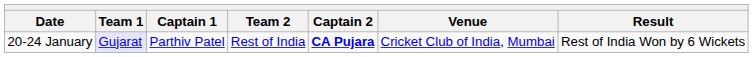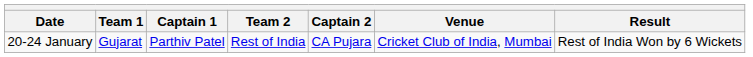(120, 42) lavender background -> (120, 42) no background
(343, 42) bold -> (341, 42) normal
